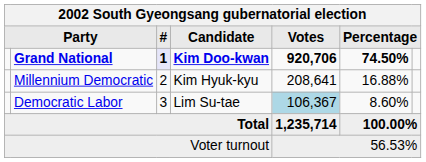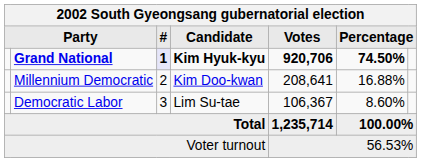(221, 59) Kim Doo-kwan -> (219, 59) Kim Hyuk-kyu
(216, 80) Kim Hyuk-kyu -> (218, 80) Kim Doo-kwan
(312, 102) lightblue background -> (308, 102) no background
